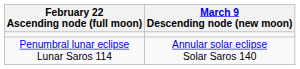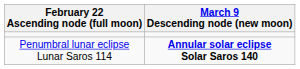(220, 50) normal -> (220, 50) bold
